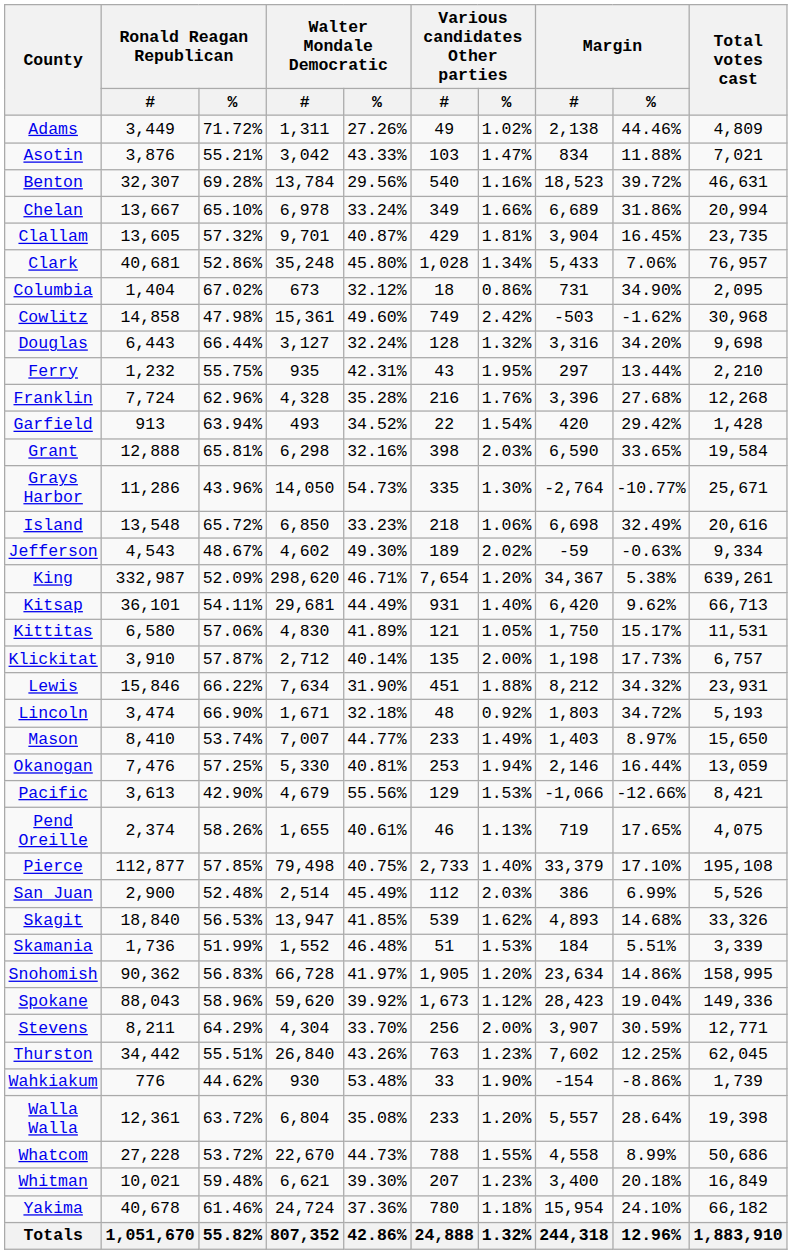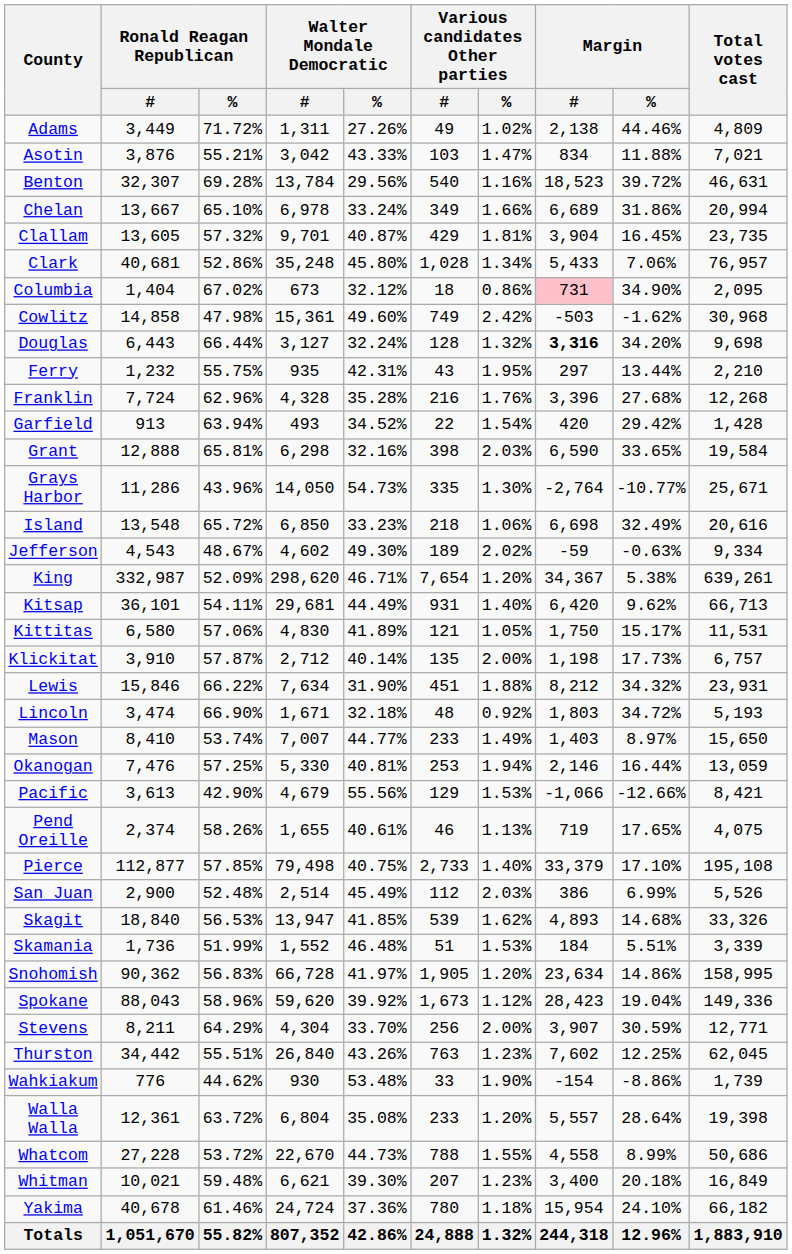(574, 291) no background -> (574, 291) pink background
(574, 344) normal -> (574, 344) bold
